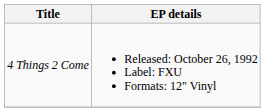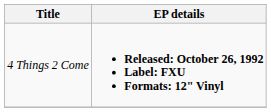(176, 72) normal -> (179, 72) bold
